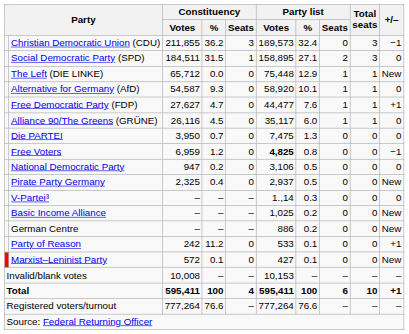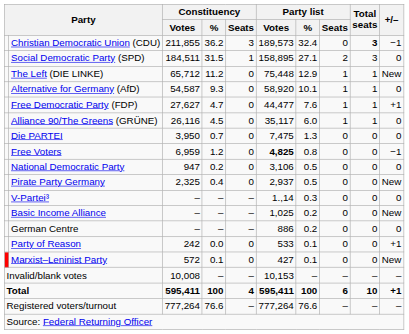(375, 43) normal -> (375, 43) bold
(217, 74) 0.0 -> (214, 74) 11.2
(392, 228) New -> (399, 228) 0
(214, 244) 11.2 -> (217, 244) 0.0
